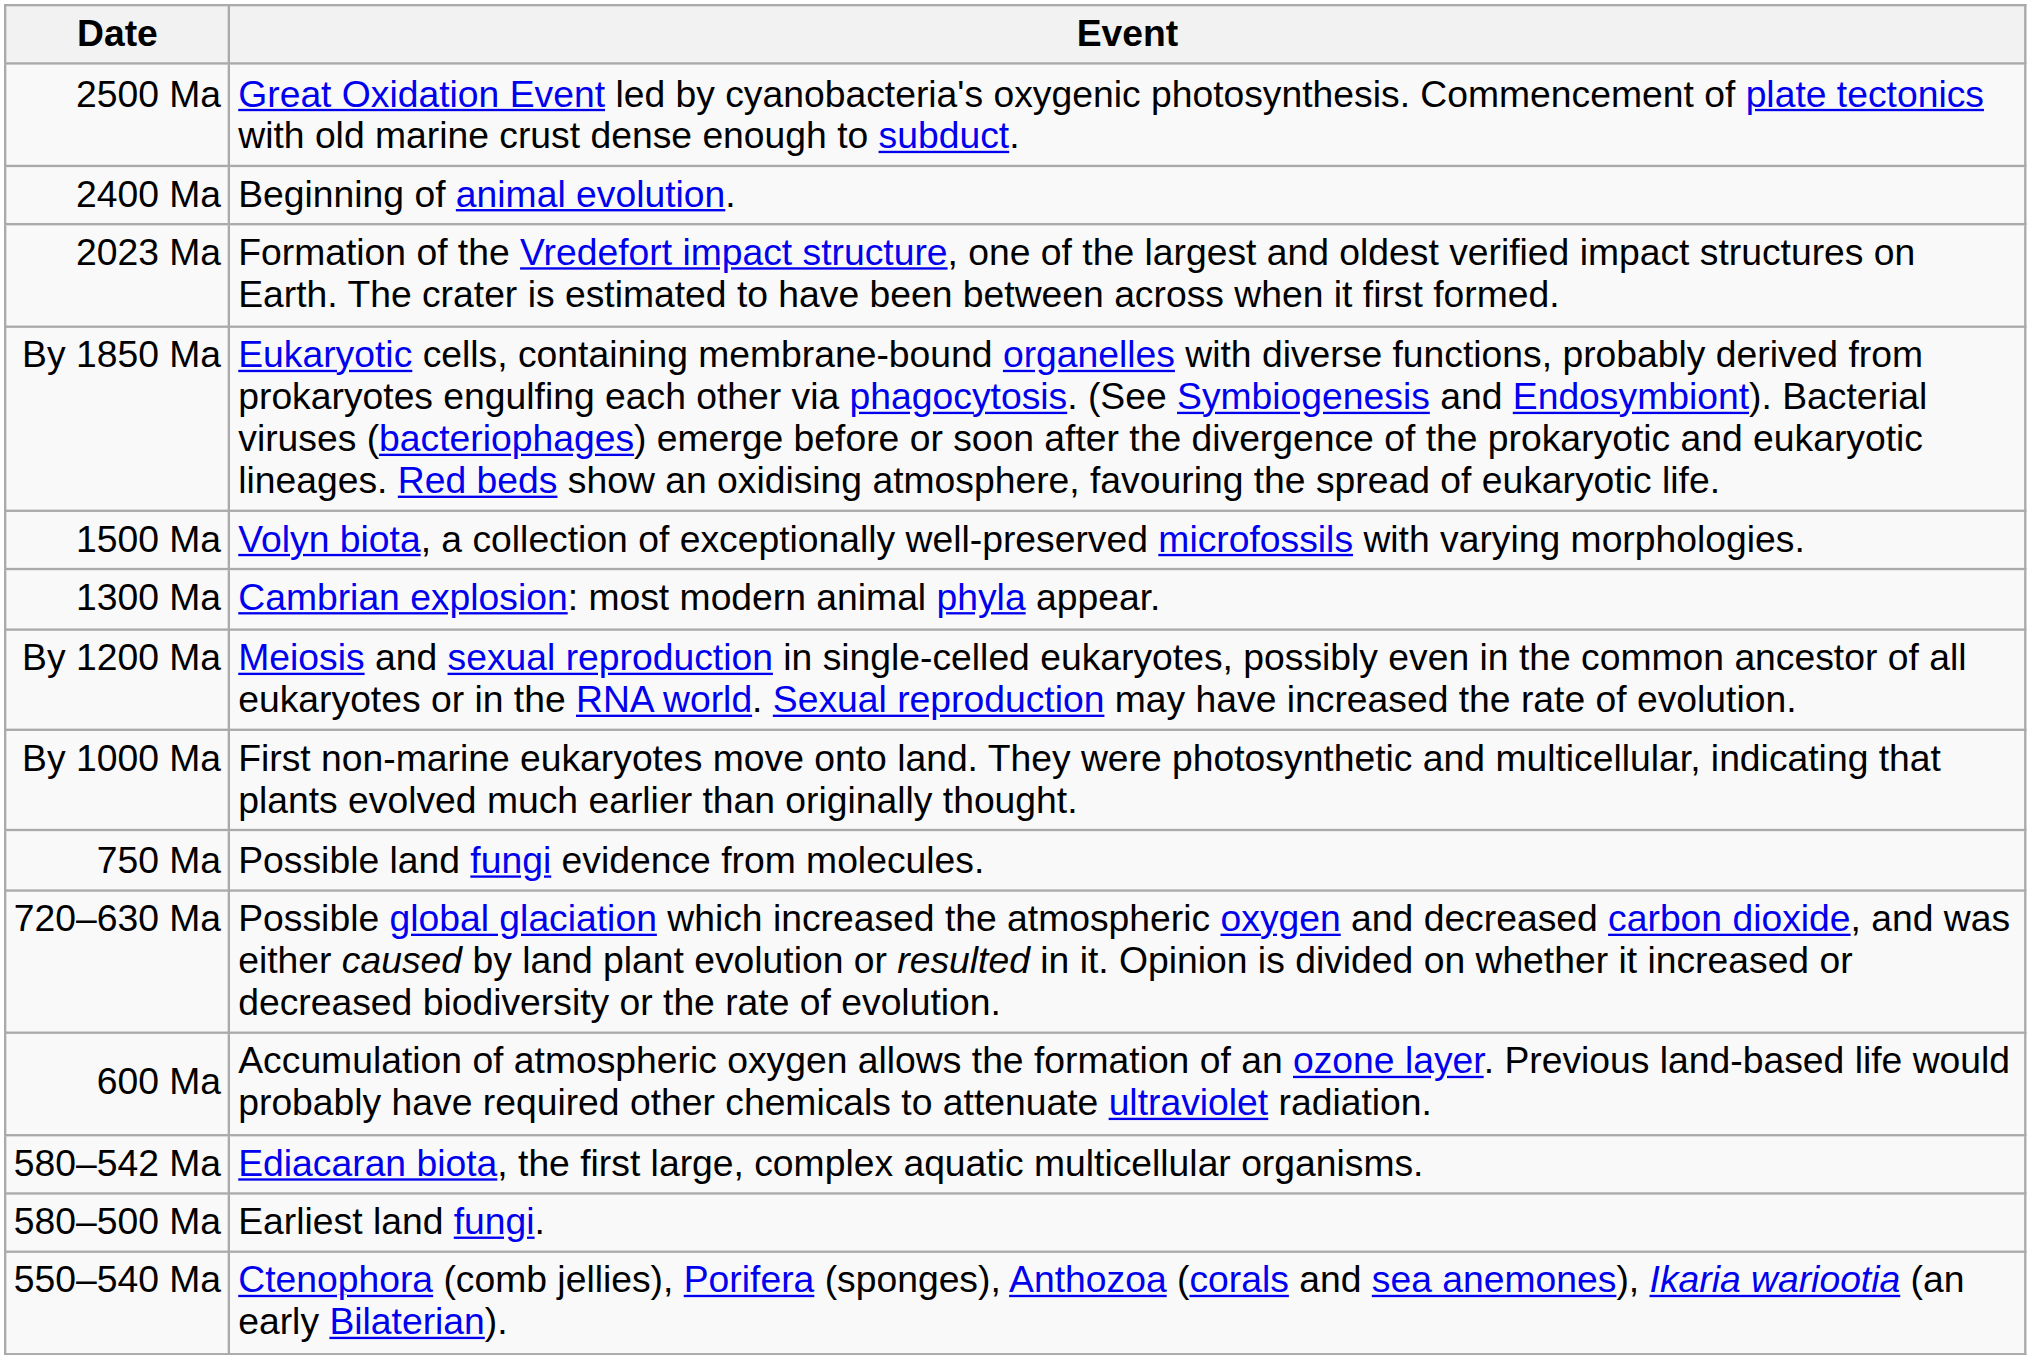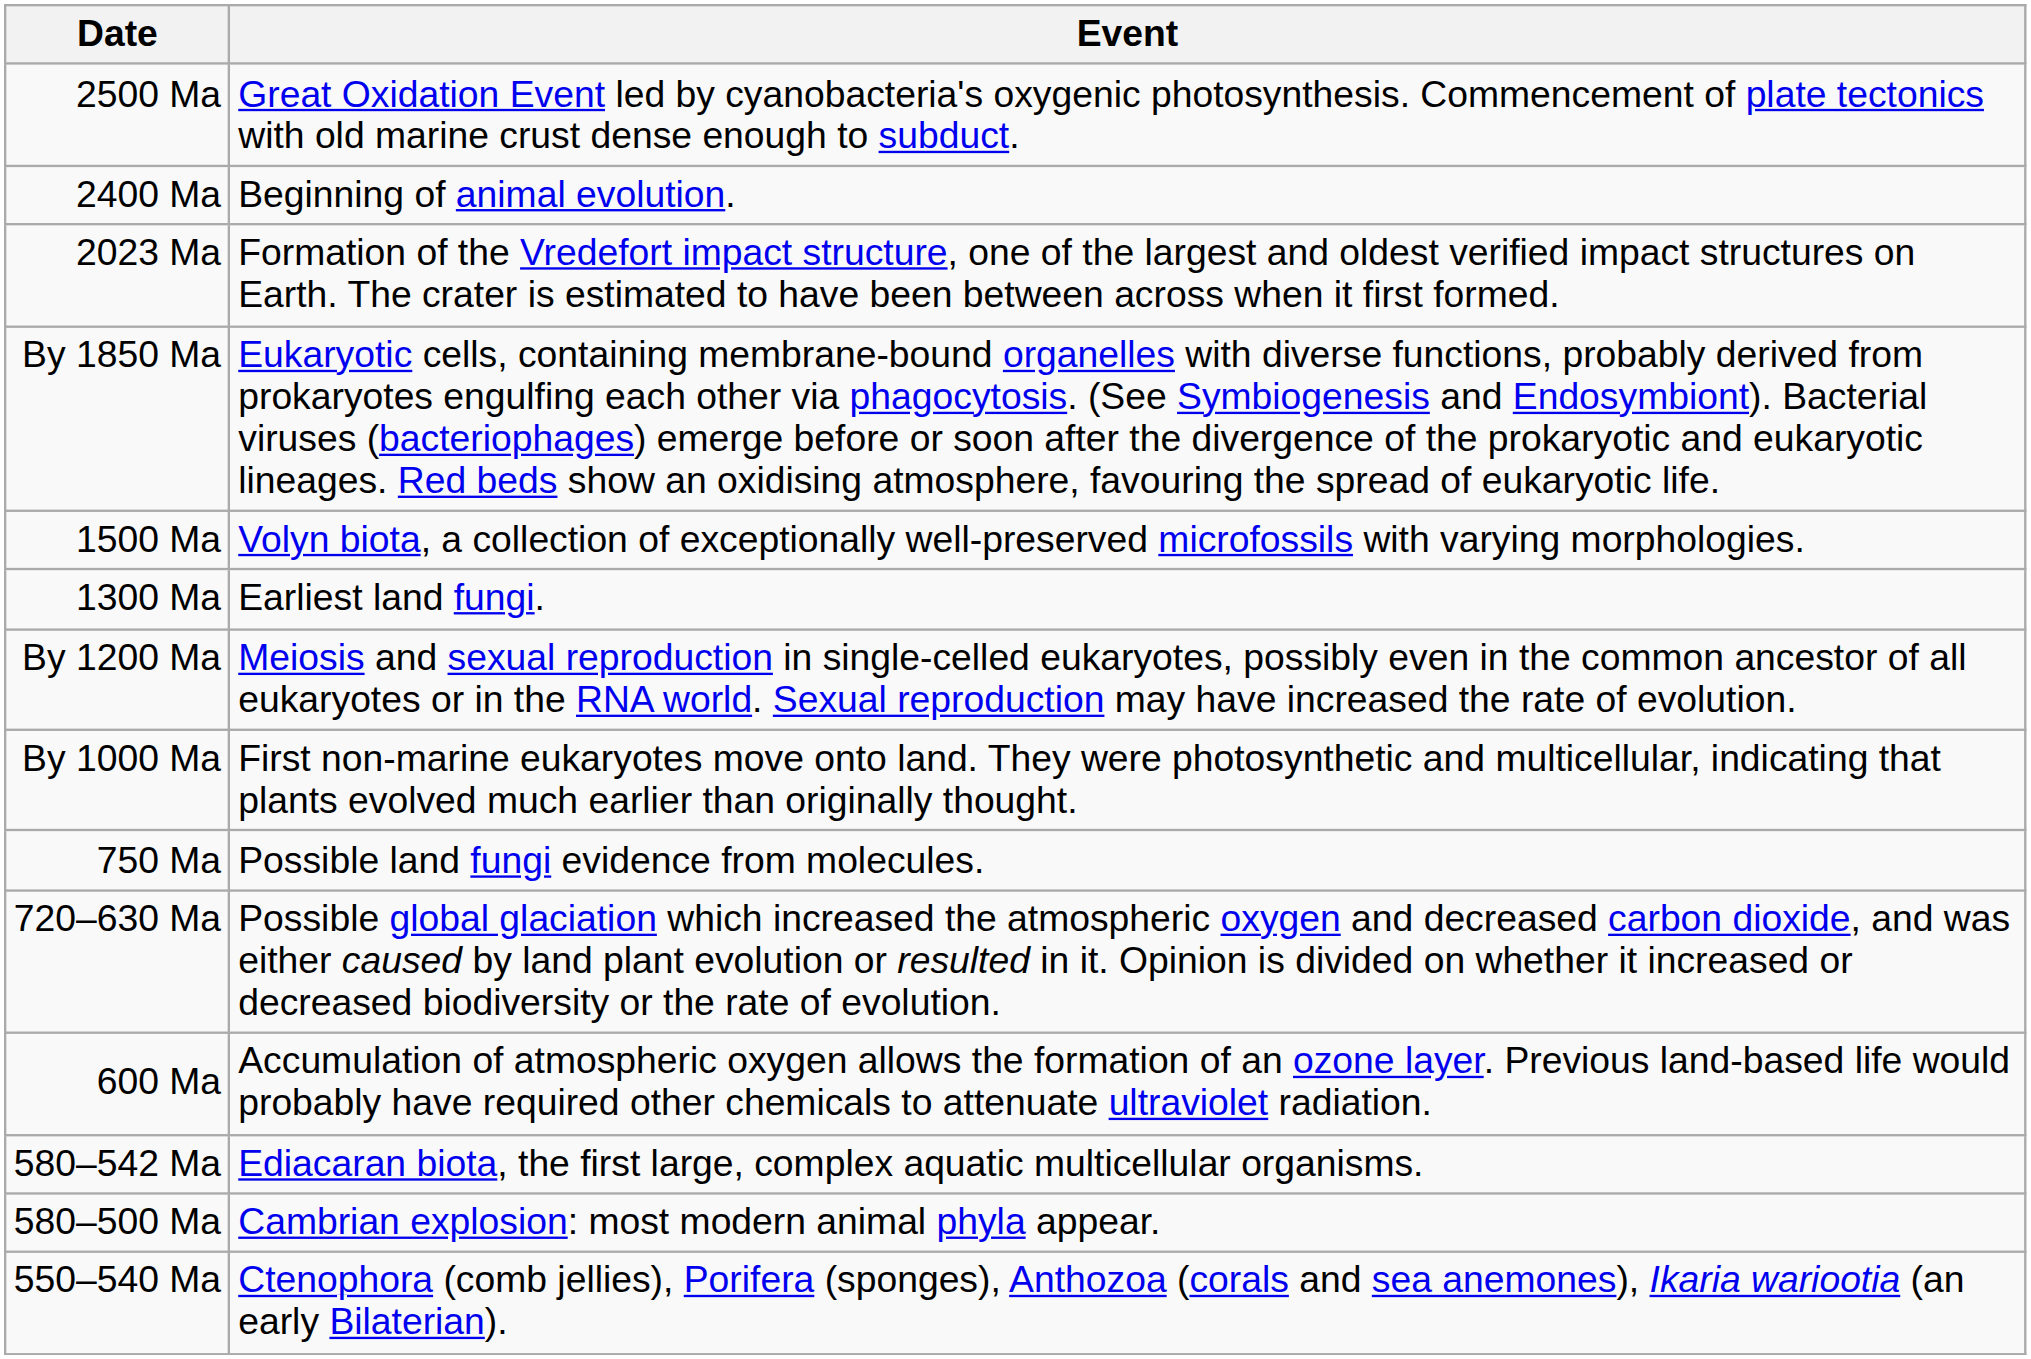(699, 598) Cambrian explosion: most modern animal phyla appear. -> (392, 598) Earliest land fungi.
(392, 1222) Earliest land fungi. -> (699, 1222) Cambrian explosion: most modern animal phyla appear.
